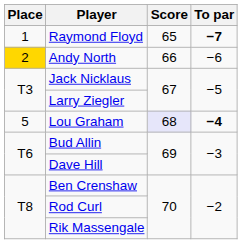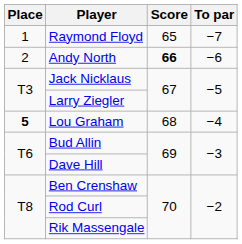(214, 36) bold -> (214, 36) normal
(25, 57) gold background -> (25, 57) no background
(169, 57) normal -> (169, 57) bold
(25, 121) normal -> (25, 121) bold
(169, 121) lavender background -> (169, 121) no background
(214, 121) bold -> (214, 121) normal
